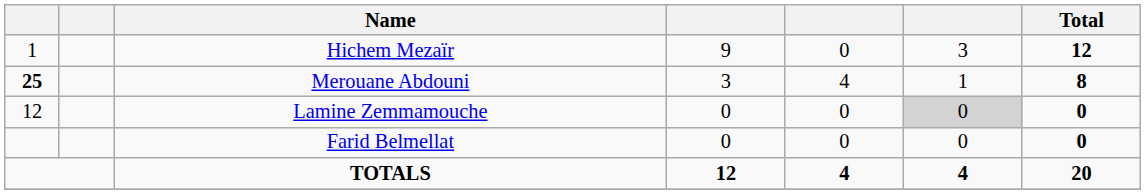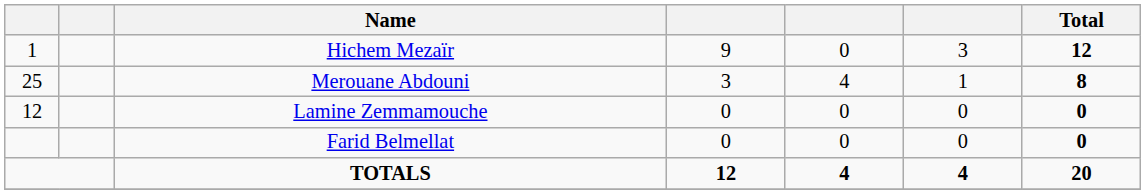(32, 80) bold -> (32, 80) normal
(963, 111) lightgrey background -> (963, 111) no background
